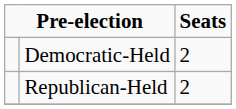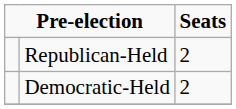rows swapped: (97, 54) <-> (96, 87)
